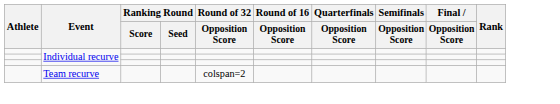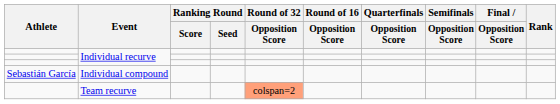+ row: (41, 74)
(224, 74) no background -> (274, 91) lightsalmon background
